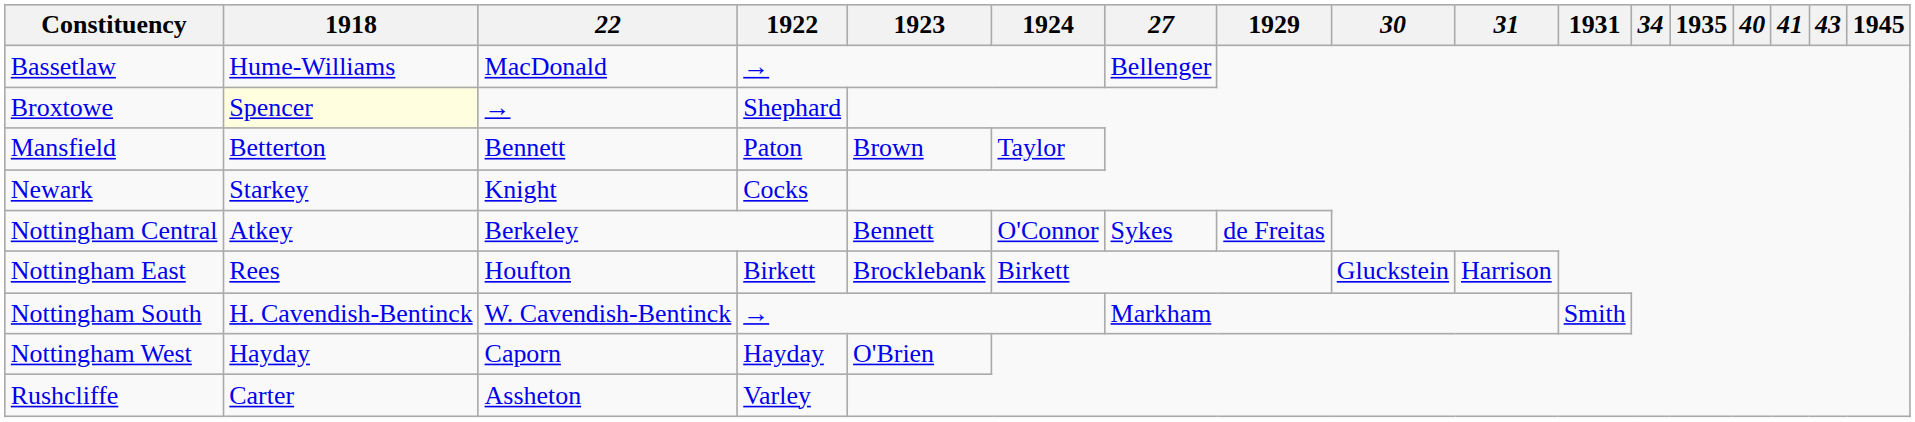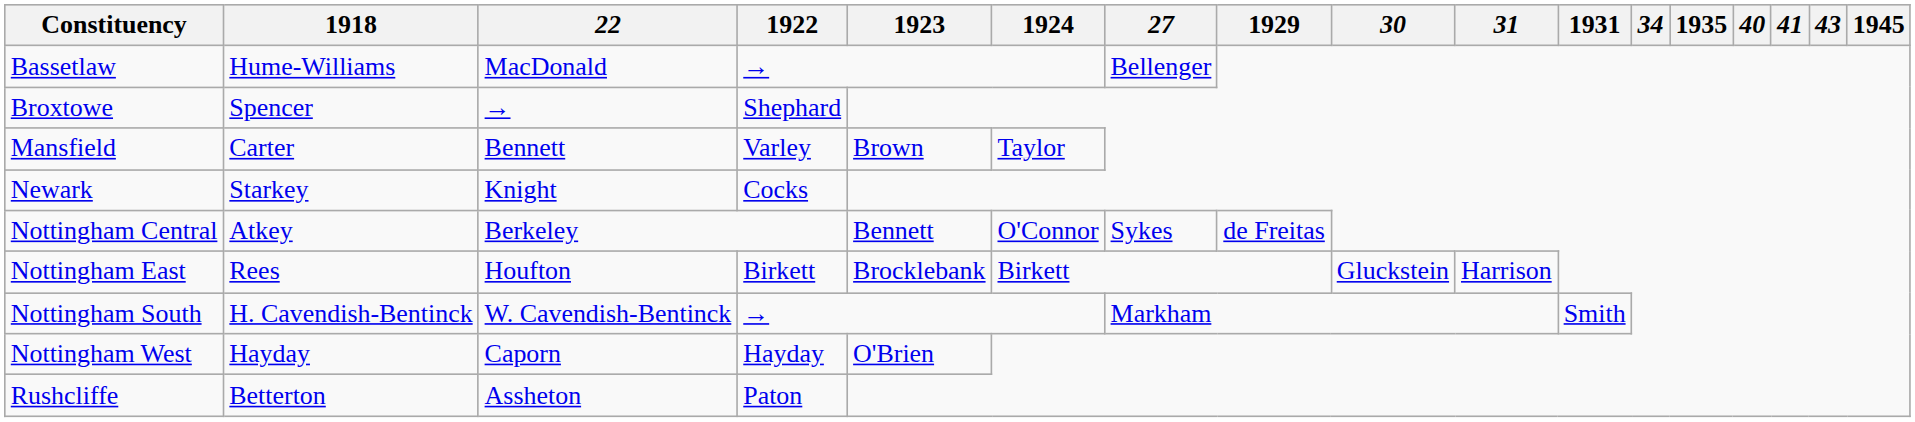(271, 107) lightyellow background -> (271, 107) no background
(278, 148) Betterton -> (262, 148) Carter
(773, 148) Paton -> (777, 148) Varley
(262, 395) Carter -> (278, 395) Betterton
(777, 395) Varley -> (773, 395) Paton
